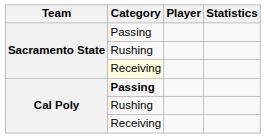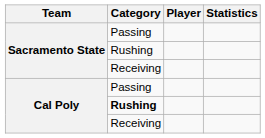(136, 68) lightyellow background -> (136, 68) no background
(133, 87) bold -> (131, 87) normal
(132, 105) normal -> (134, 105) bold
